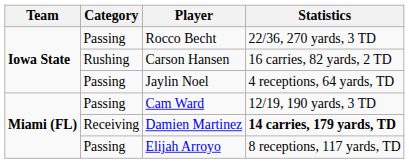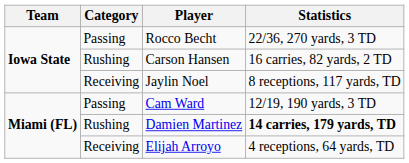(104, 81) Passing -> (111, 81) Receiving
(321, 81) 4 receptions, 64 yards, TD -> (325, 81) 8 receptions, 117 yards, TD
(111, 125) Receiving -> (106, 125) Rushing
(104, 147) Passing -> (111, 147) Receiving
(325, 147) 8 receptions, 117 yards, TD -> (321, 147) 4 receptions, 64 yards, TD
